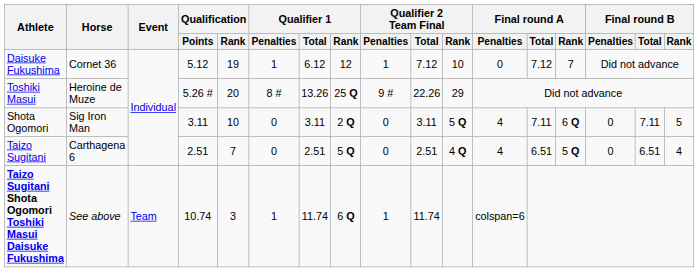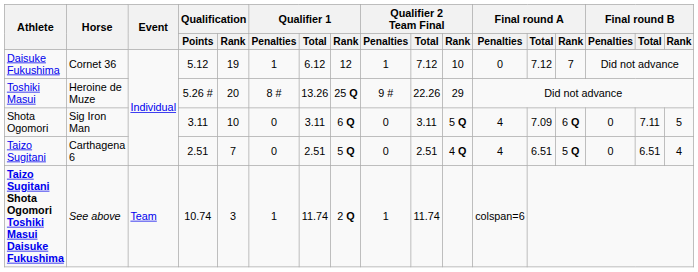(346, 123) 2 Q -> (346, 123) 6 Q
(541, 123) 7.11 -> (541, 123) 7.09
(346, 217) 6 Q -> (346, 217) 2 Q
